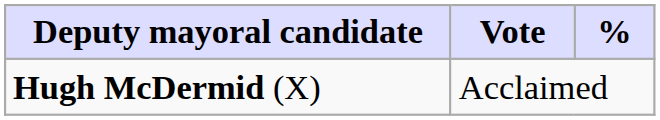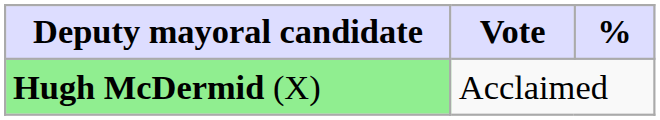(167, 86) no background -> (167, 86) lightgreen background
